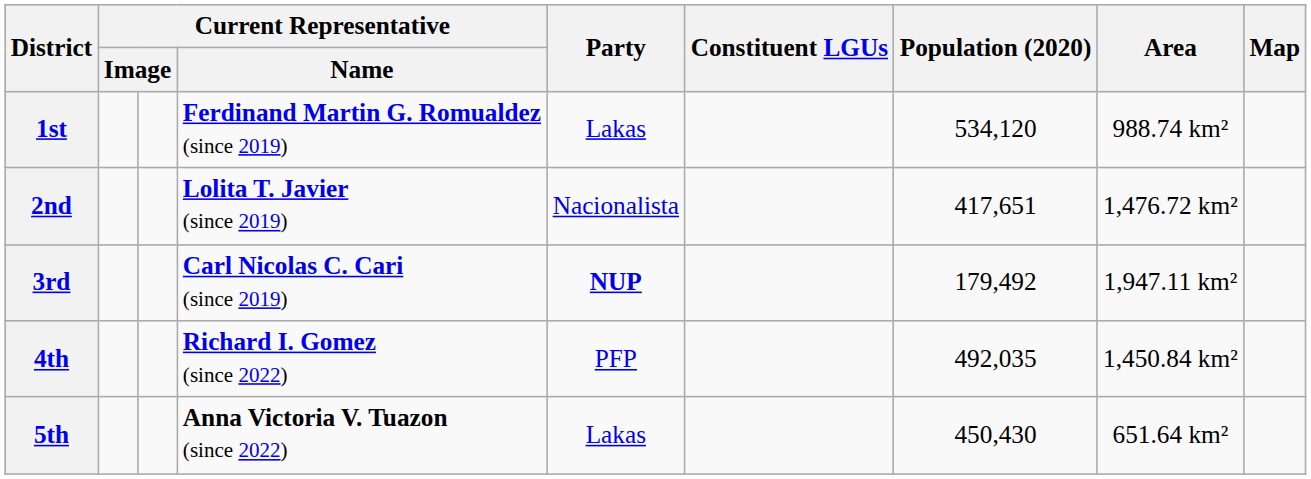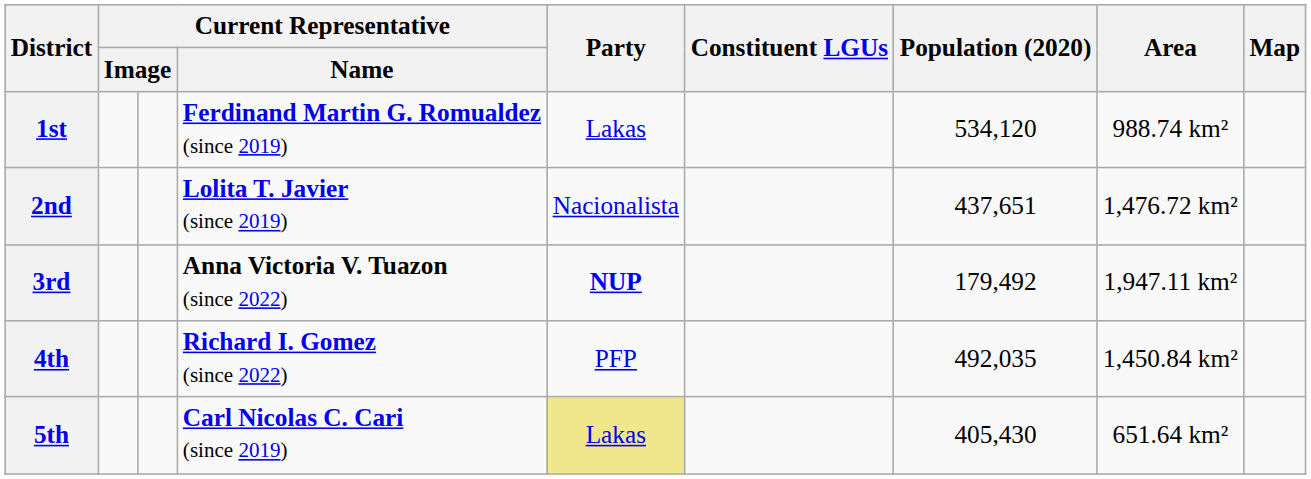(996, 205) 417,651 -> (996, 205) 437,651
(293, 281) Carl Nicolas C. Cari (since 2019) -> (315, 281) Anna Victoria V. Tuazon (since 2022)
(315, 434) Anna Victoria V. Tuazon (since 2022) -> (293, 434) Carl Nicolas C. Cari (since 2019)
(616, 434) no background -> (616, 434) khaki background
(996, 434) 450,430 -> (996, 434) 405,430
